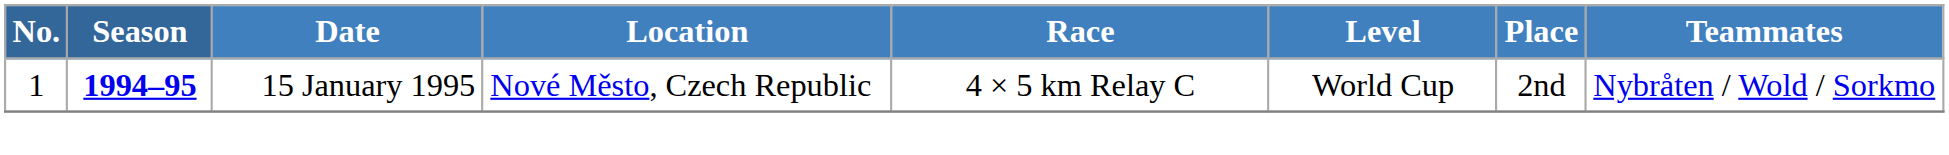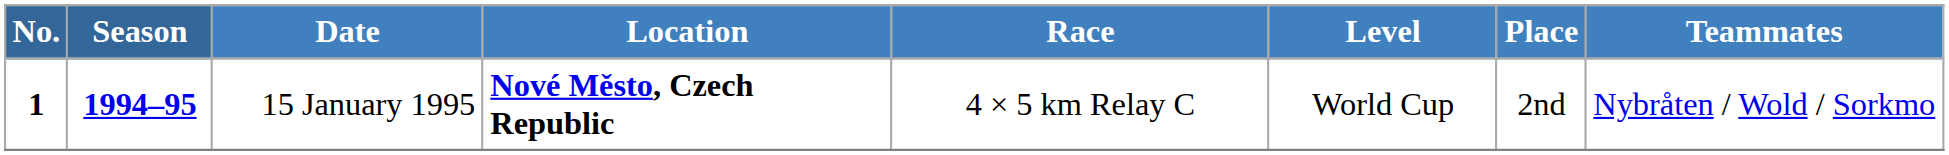(36, 84) normal -> (36, 103) bold
(681, 84) normal -> (622, 103) bold
